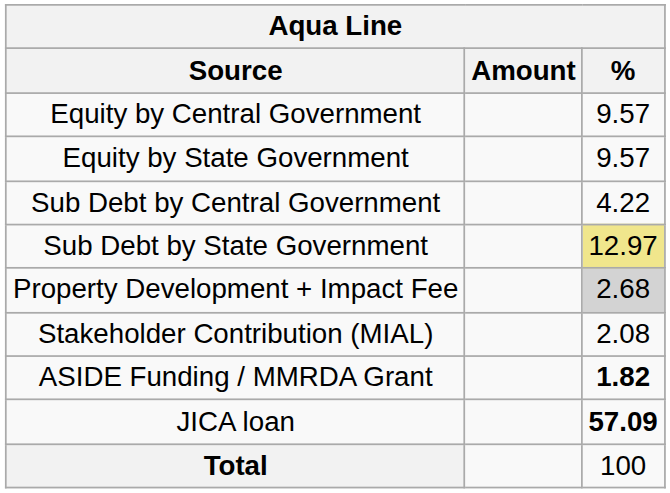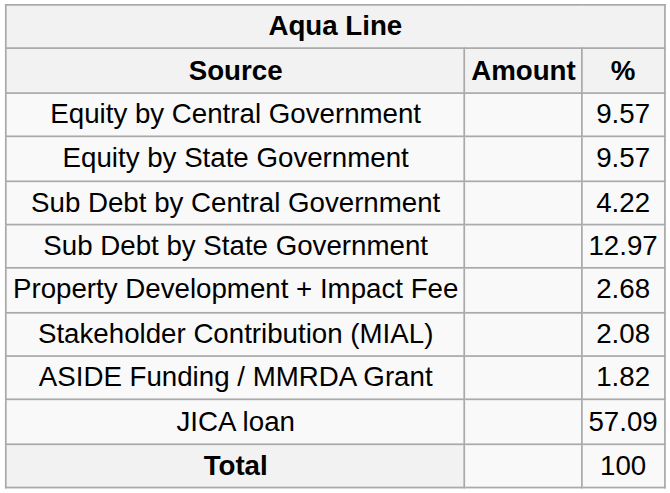(623, 245) khaki background -> (623, 245) no background
(623, 289) lightgrey background -> (623, 289) no background
(623, 377) bold -> (623, 377) normal
(623, 421) bold -> (623, 421) normal
